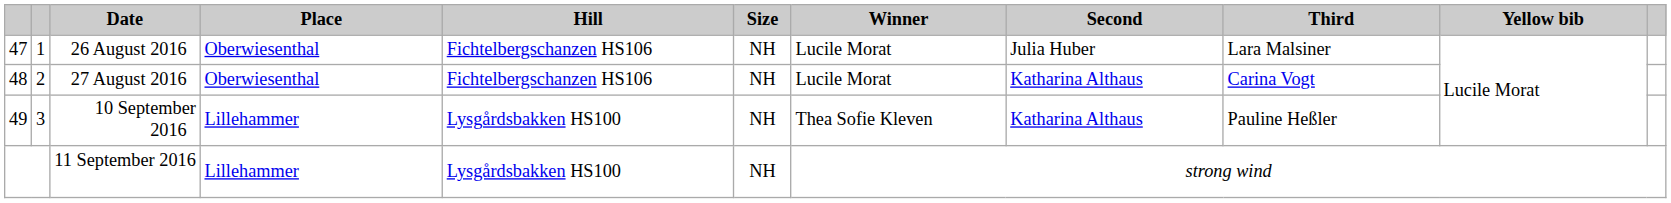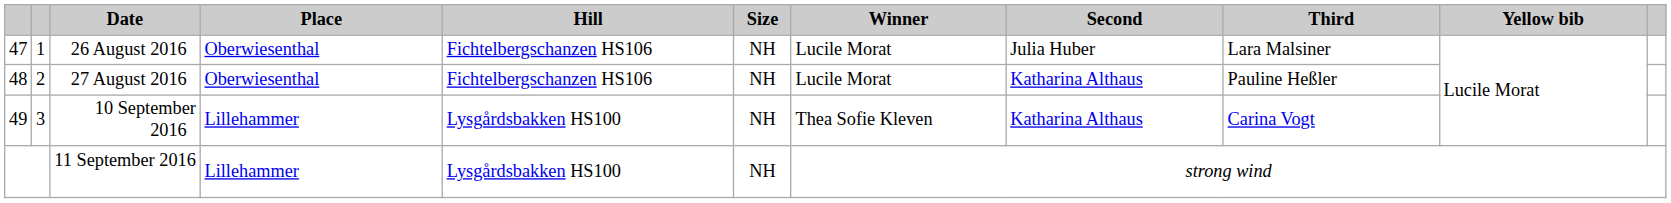(1271, 79) Carina Vogt -> (1282, 79) Pauline Heßler
(1282, 119) Pauline Heßler -> (1271, 119) Carina Vogt
